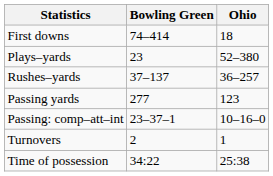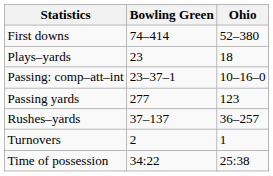(226, 35) 18 -> (239, 35) 52–380
(239, 56) 52–380 -> (226, 56) 18
rows swapped: (44, 77) <-> (66, 119)
